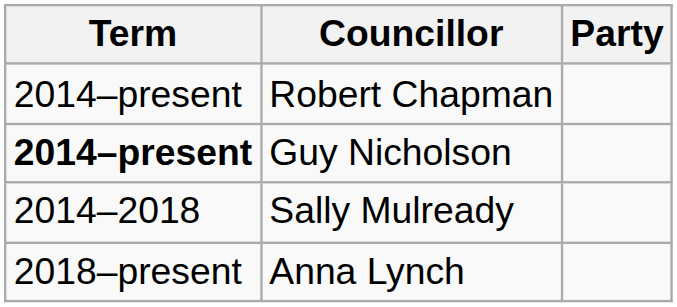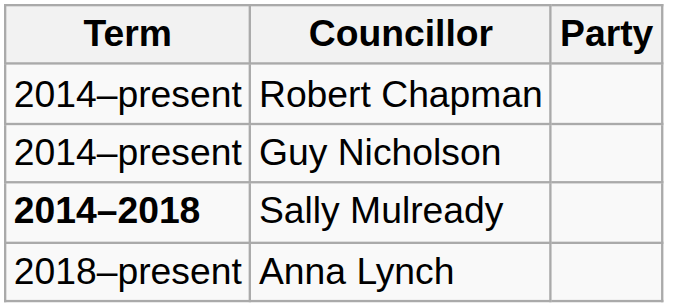(133, 152) bold -> (128, 152) normal
(107, 211) normal -> (107, 211) bold
